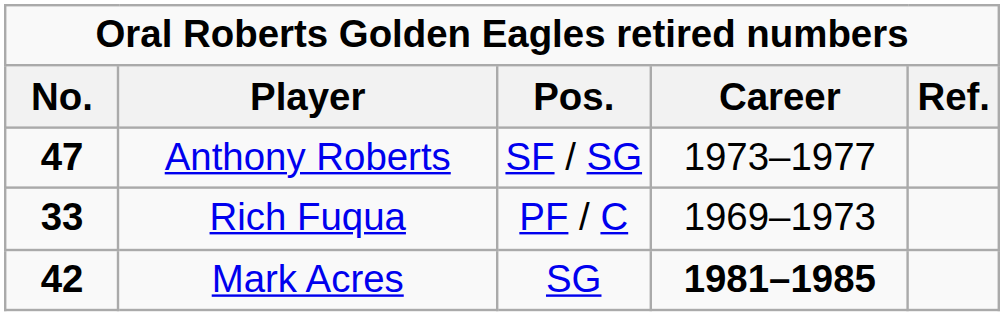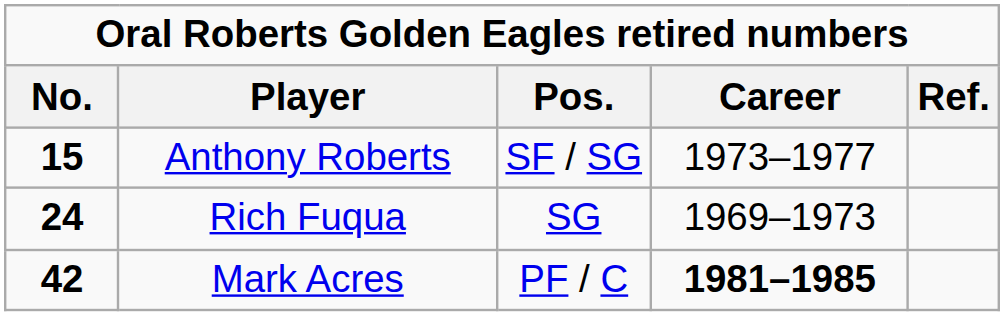(62, 156) 47 -> (62, 156) 15
(62, 217) 33 -> (62, 217) 24
(574, 217) PF / C -> (574, 217) SG
(574, 278) SG -> (574, 278) PF / C
